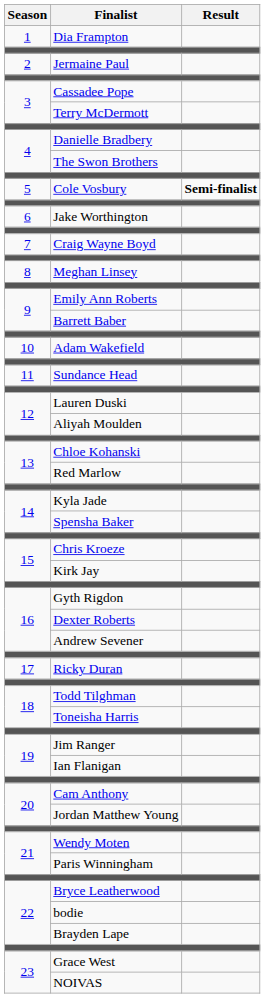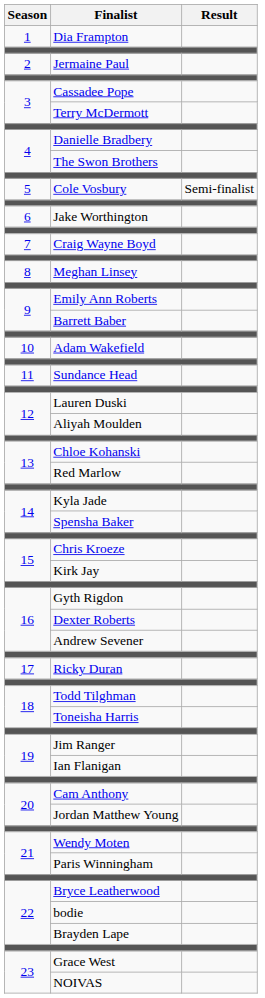(221, 189) bold -> (219, 189) normal
